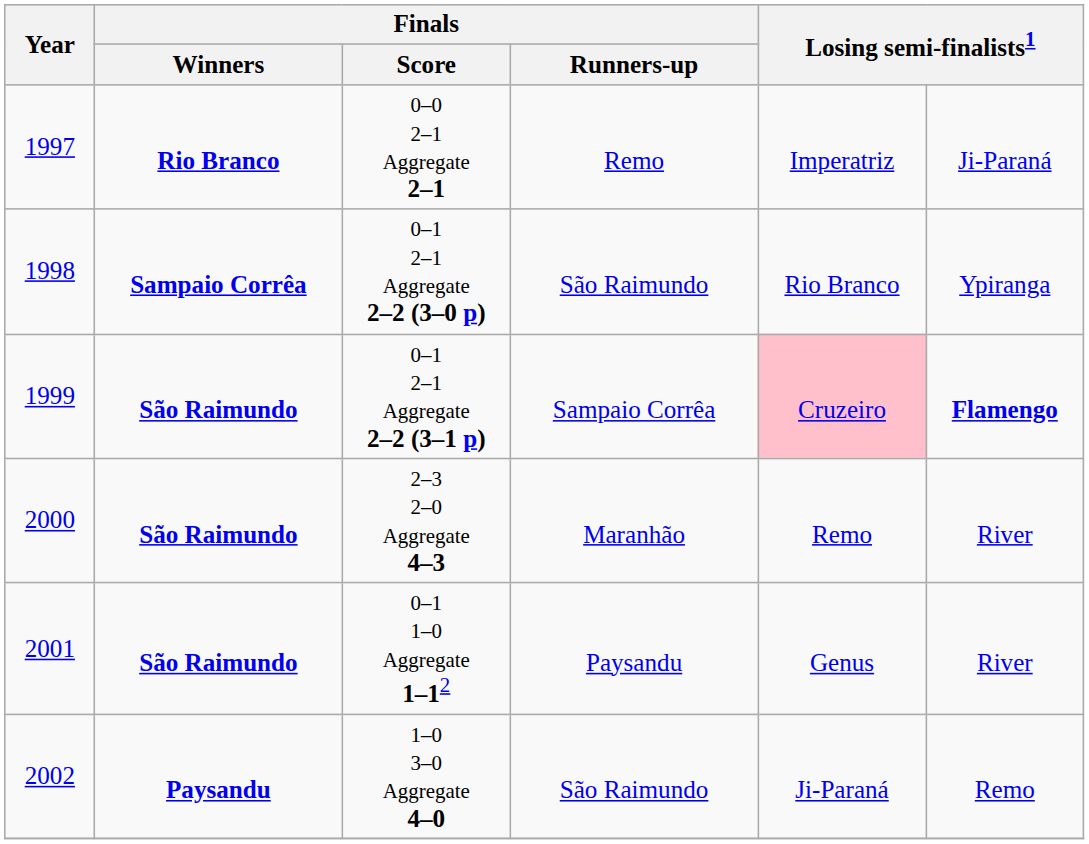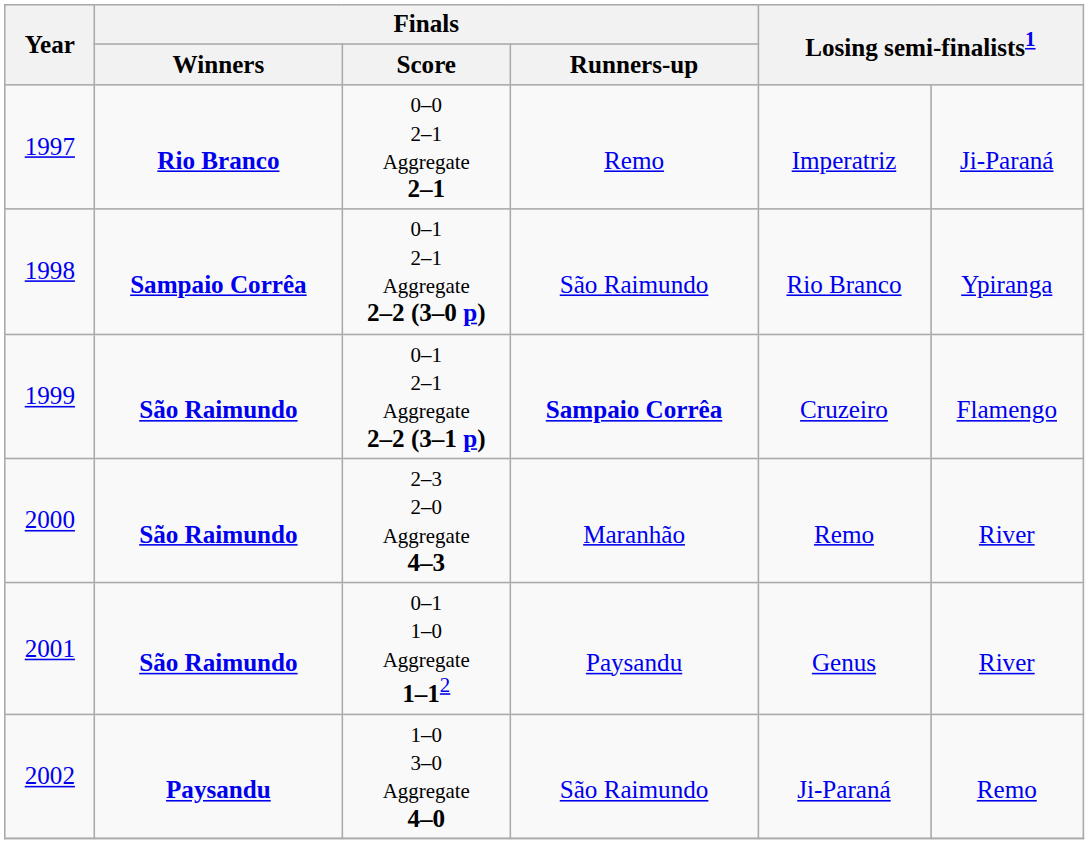(634, 409) normal -> (634, 409) bold
(842, 409) pink background -> (844, 409) no background
(1005, 409) bold -> (1007, 409) normal
